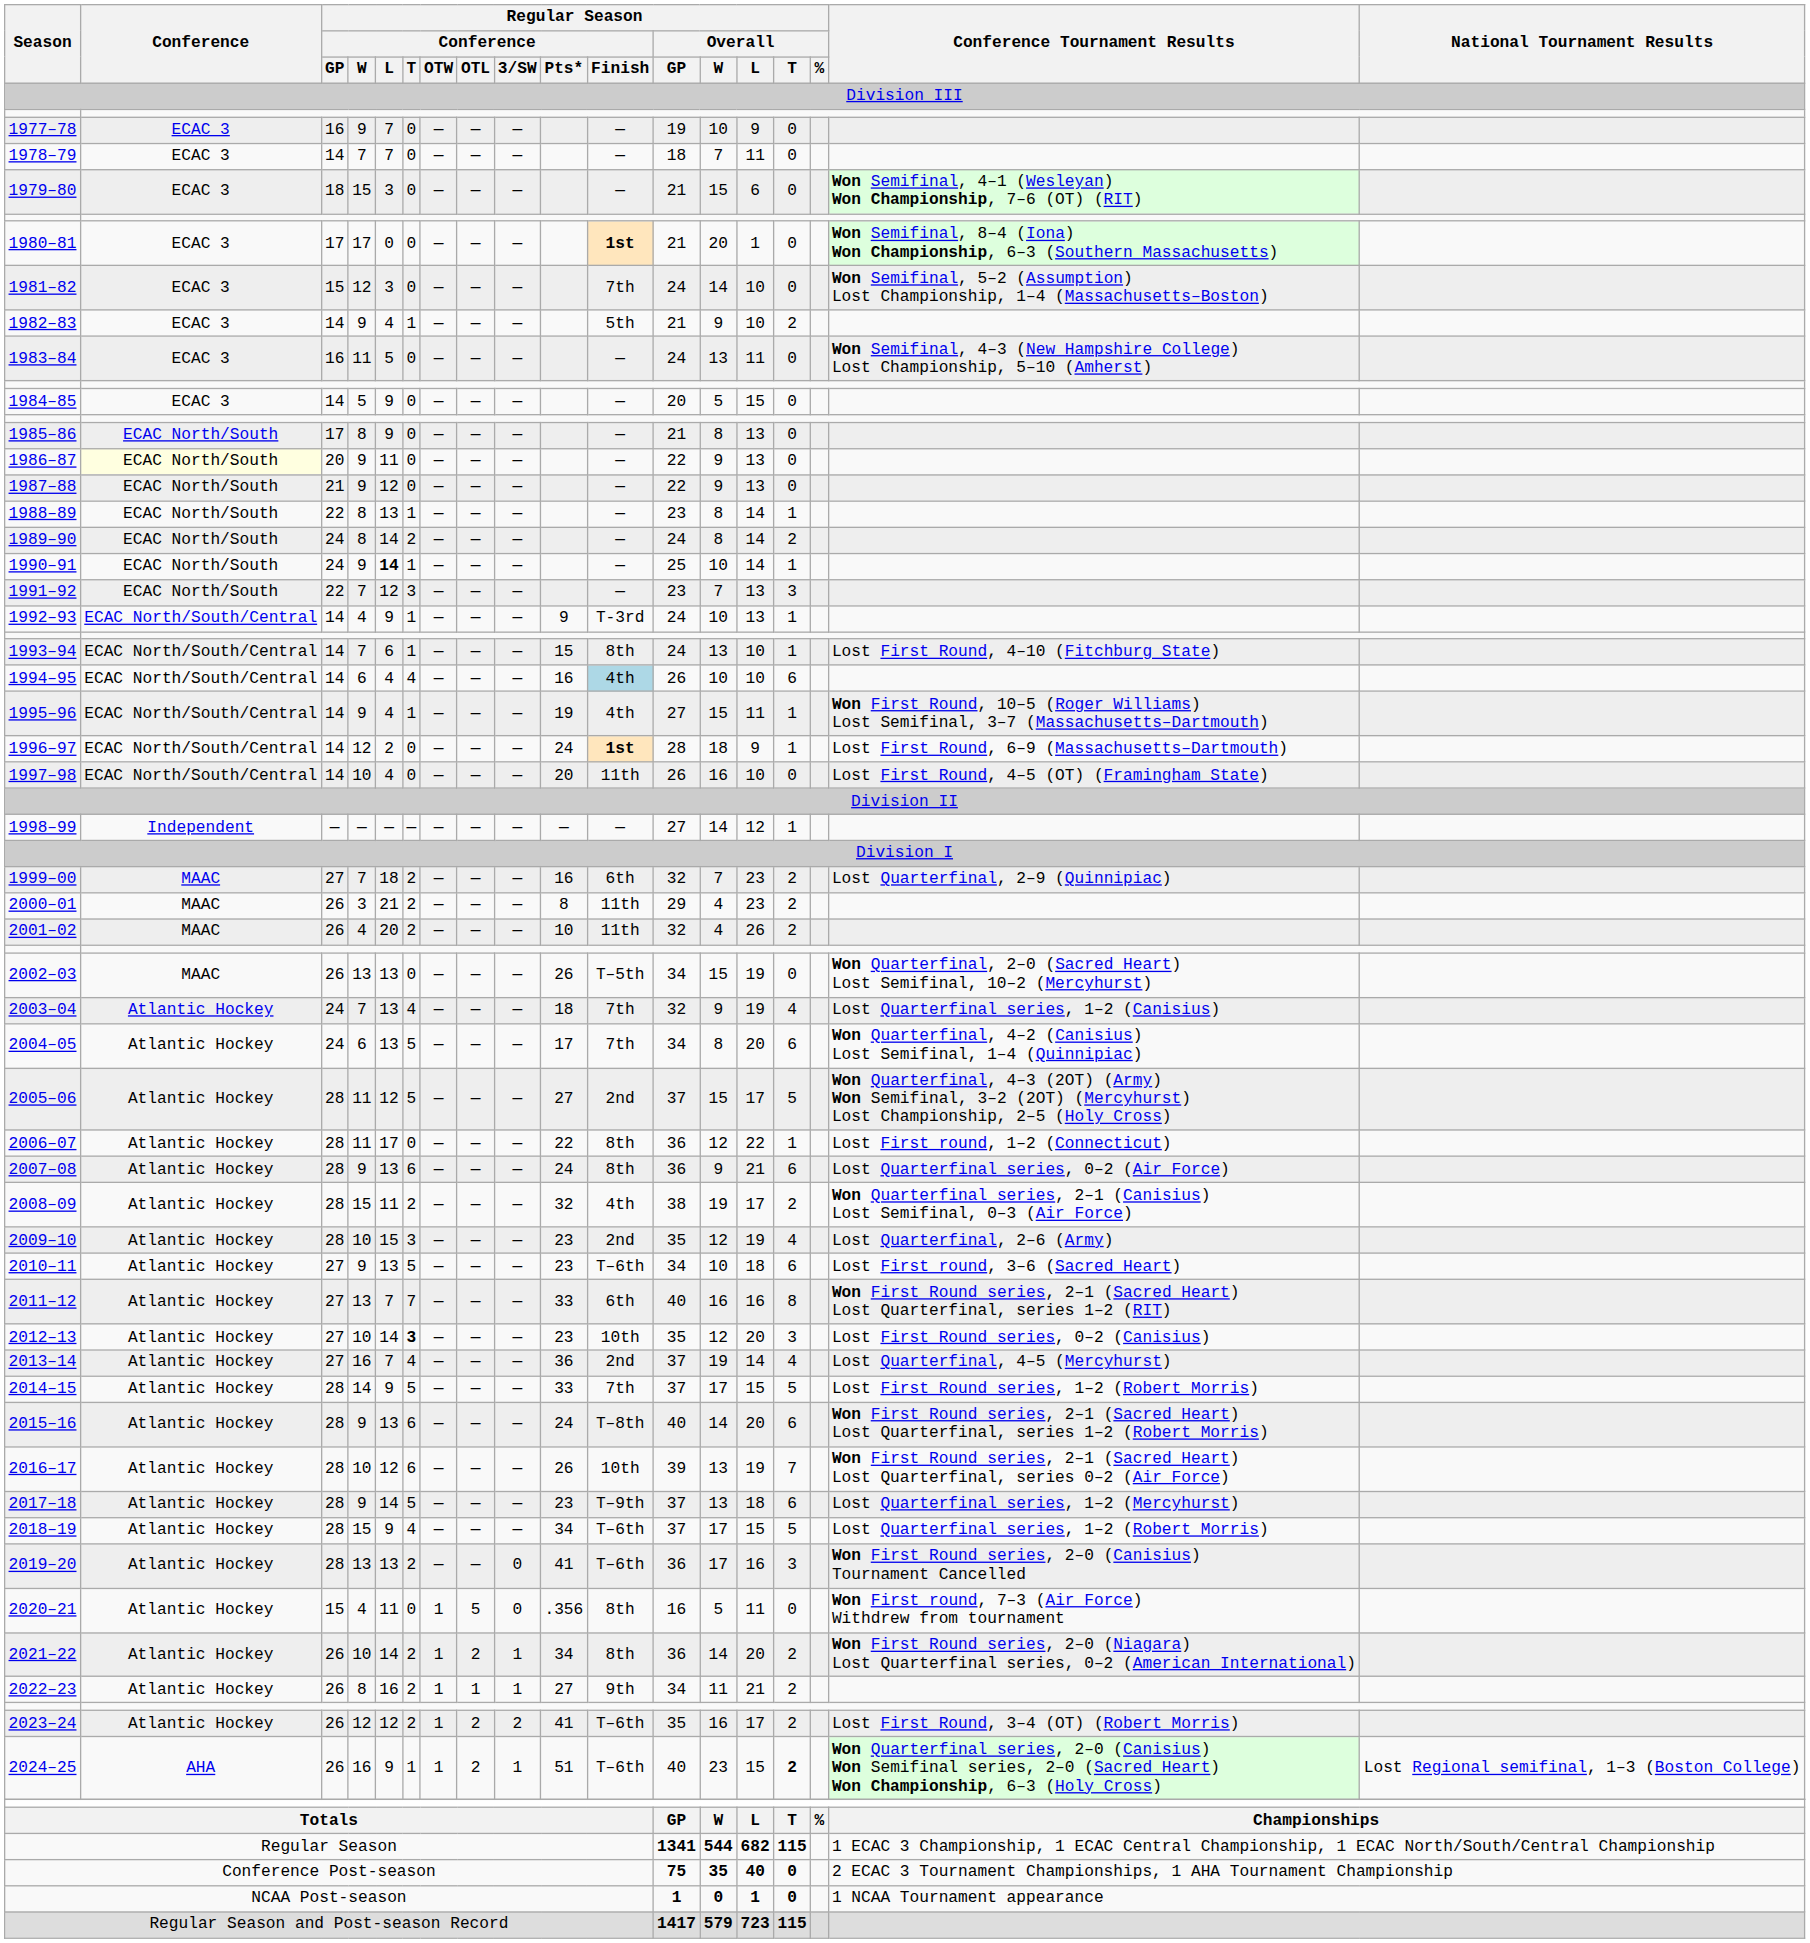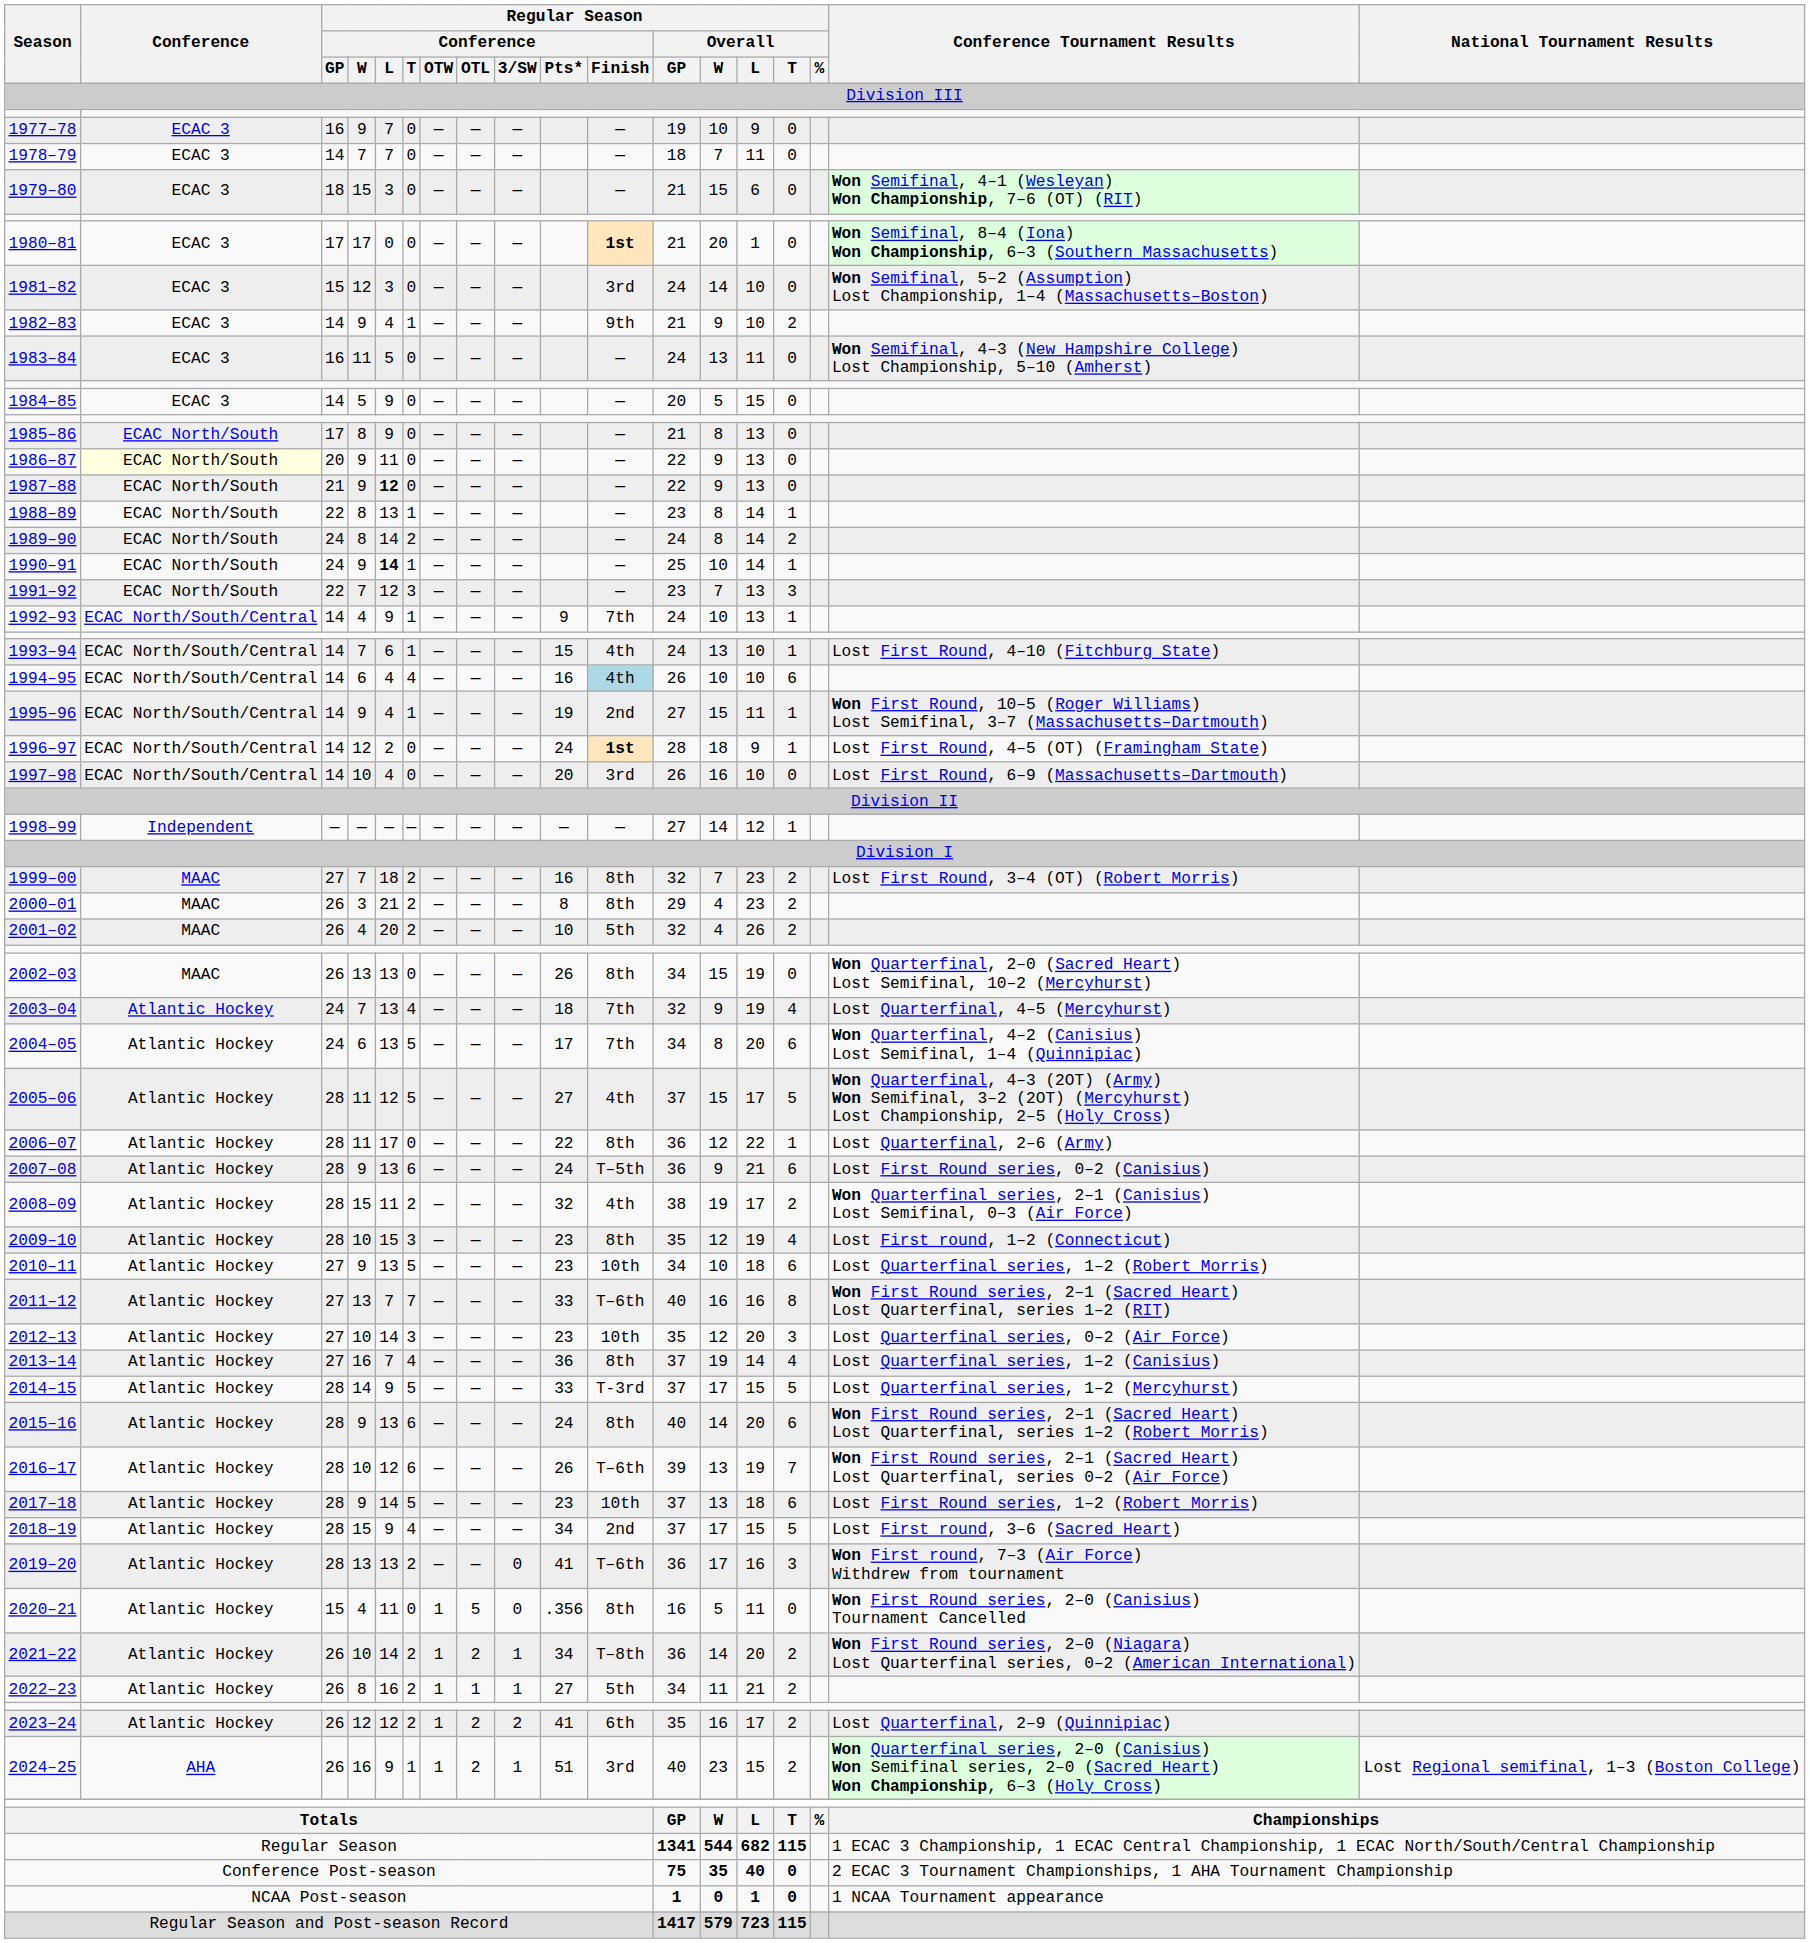(620, 288) 7th -> (620, 288) 3rd
(620, 324) 5th -> (620, 324) 9th
(389, 488) normal -> (389, 488) bold
(620, 619) T-3rd -> (620, 619) 7th
(620, 653) 8th -> (620, 653) 4th
(620, 714) 4th -> (620, 714) 2nd
(1060, 749) Lost First Round, 6–9 (Massachusetts–Dartmouth) -> (1050, 749) Lost First Round, 4–5 (OT) (Framingham State)
(620, 775) 11th -> (620, 775) 3rd
(1050, 775) Lost First Round, 4–5 (OT) (Framingham State) -> (1060, 775) Lost First Round, 6–9 (Massachusetts–Dartmouth)
(620, 880) 6th -> (620, 880) 8th
(1002, 880) Lost Quarterfinal, 2–9 (Quinnipiac) -> (1036, 880) Lost First Round, 3–4 (OT) (Robert Morris)
(620, 906) 11th -> (620, 906) 8th
(620, 932) 11th -> (620, 932) 5th
(620, 975) T–5th -> (620, 975) 8th
(1026, 1011) Lost Quarterfinal series, 1–2 (Canisius) -> (1002, 1011) Lost Quarterfinal, 4–5 (Mercyhurst)
(620, 1099) 2nd -> (620, 1099) 4th
(1002, 1144) Lost First round, 1–2 (Connecticut) -> (973, 1144) Lost Quarterfinal, 2–6 (Army)
(620, 1170) 8th -> (620, 1170) T–5th
(1031, 1170) Lost Quarterfinal series, 0–2 (Air Force) -> (1021, 1170) Lost First Round series, 0–2 (Canisius)
(620, 1241) 2nd -> (620, 1241) 8th
(973, 1241) Lost Quarterfinal, 2–6 (Army) -> (1002, 1241) Lost First round, 1–2 (Connecticut)
(620, 1267) T–6th -> (620, 1267) 10th
(1007, 1267) Lost First round, 3–6 (Sacred Heart) -> (1050, 1267) Lost Quarterfinal series, 1–2 (Robert Morris)
(620, 1302) 6th -> (620, 1302) T–6th
(411, 1337) bold -> (411, 1337) normal
(1021, 1337) Lost First Round series, 0–2 (Canisius) -> (1031, 1337) Lost Quarterfinal series, 0–2 (Air Force)
(620, 1363) 2nd -> (620, 1363) 8th
(1002, 1363) Lost Quarterfinal, 4–5 (Mercyhurst) -> (1026, 1363) Lost Quarterfinal series, 1–2 (Canisius)
(620, 1390) 7th -> (620, 1390) T-3rd
(1045, 1390) Lost First Round series, 1–2 (Robert Morris) -> (1036, 1390) Lost Quarterfinal series, 1–2 (Mercyhurst)
(620, 1425) T–8th -> (620, 1425) 8th
(620, 1469) 10th -> (620, 1469) T–6th
(620, 1505) T–9th -> (620, 1505) 10th
(1036, 1505) Lost Quarterfinal series, 1–2 (Mercyhurst) -> (1045, 1505) Lost First Round series, 1–2 (Robert Morris)
(620, 1531) T–6th -> (620, 1531) 2nd
(1050, 1531) Lost Quarterfinal series, 1–2 (Robert Morris) -> (1007, 1531) Lost First round, 3–6 (Sacred Heart)
(1016, 1566) Won First Round series, 2–0 (Canisius) Tournament Cancelled -> (987, 1566) Won First round, 7–3 (Air Force) Withdrew from tournament
(987, 1610) Won First round, 7–3 (Air Force) Withdrew from tournament -> (1016, 1610) Won First Round series, 2–0 (Canisius) Tournament Cancelled
(620, 1655) 8th -> (620, 1655) T–8th
(620, 1690) 9th -> (620, 1690) 5th
(620, 1724) T–6th -> (620, 1724) 6th
(1036, 1724) Lost First Round, 3–4 (OT) (Robert Morris) -> (1002, 1724) Lost Quarterfinal, 2–9 (Quinnipiac)
(620, 1769) T–6th -> (620, 1769) 3rd
(792, 1769) bold -> (792, 1769) normal
